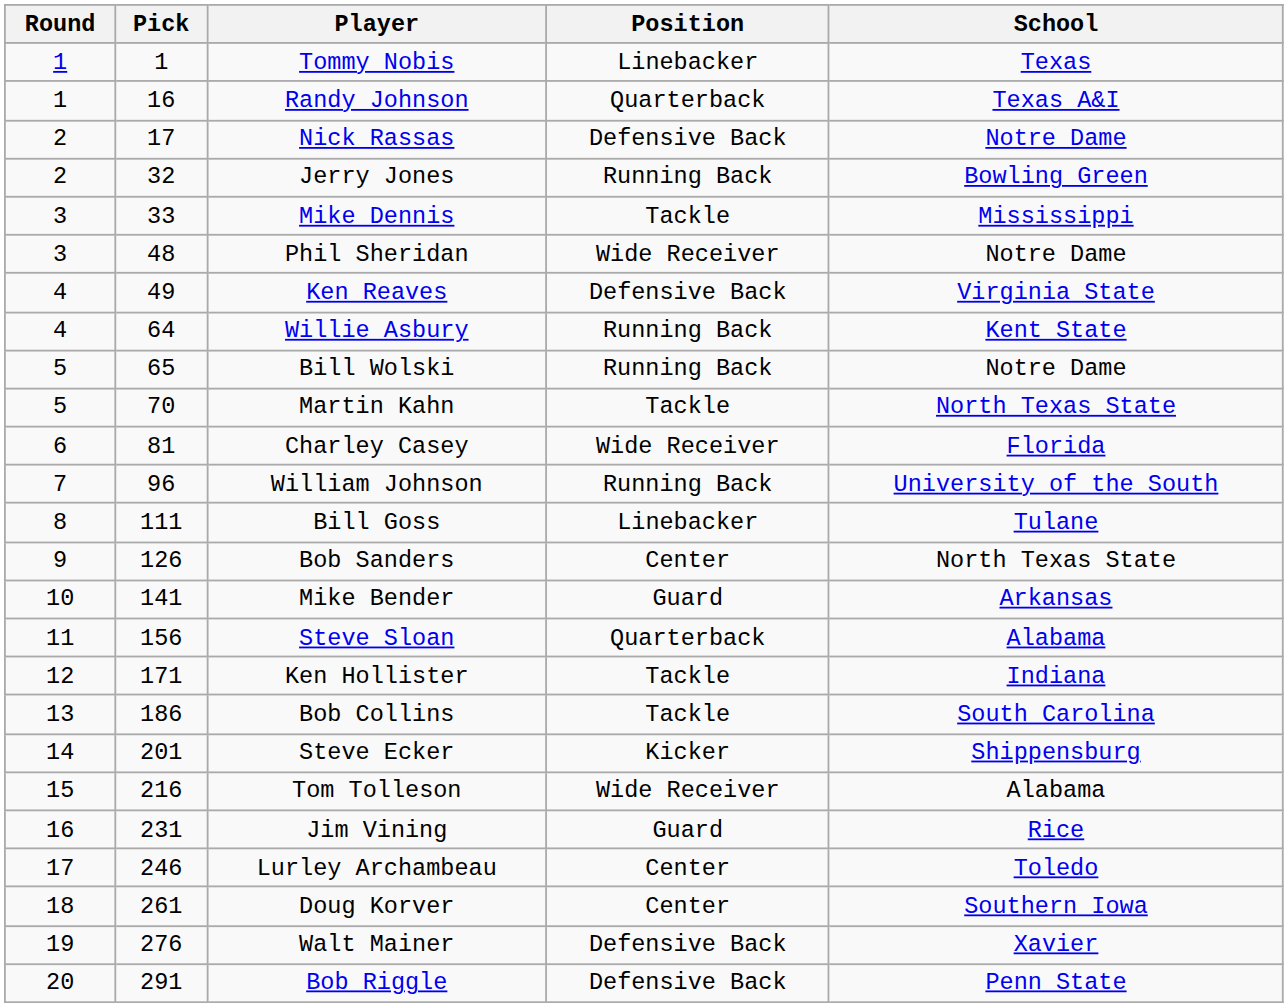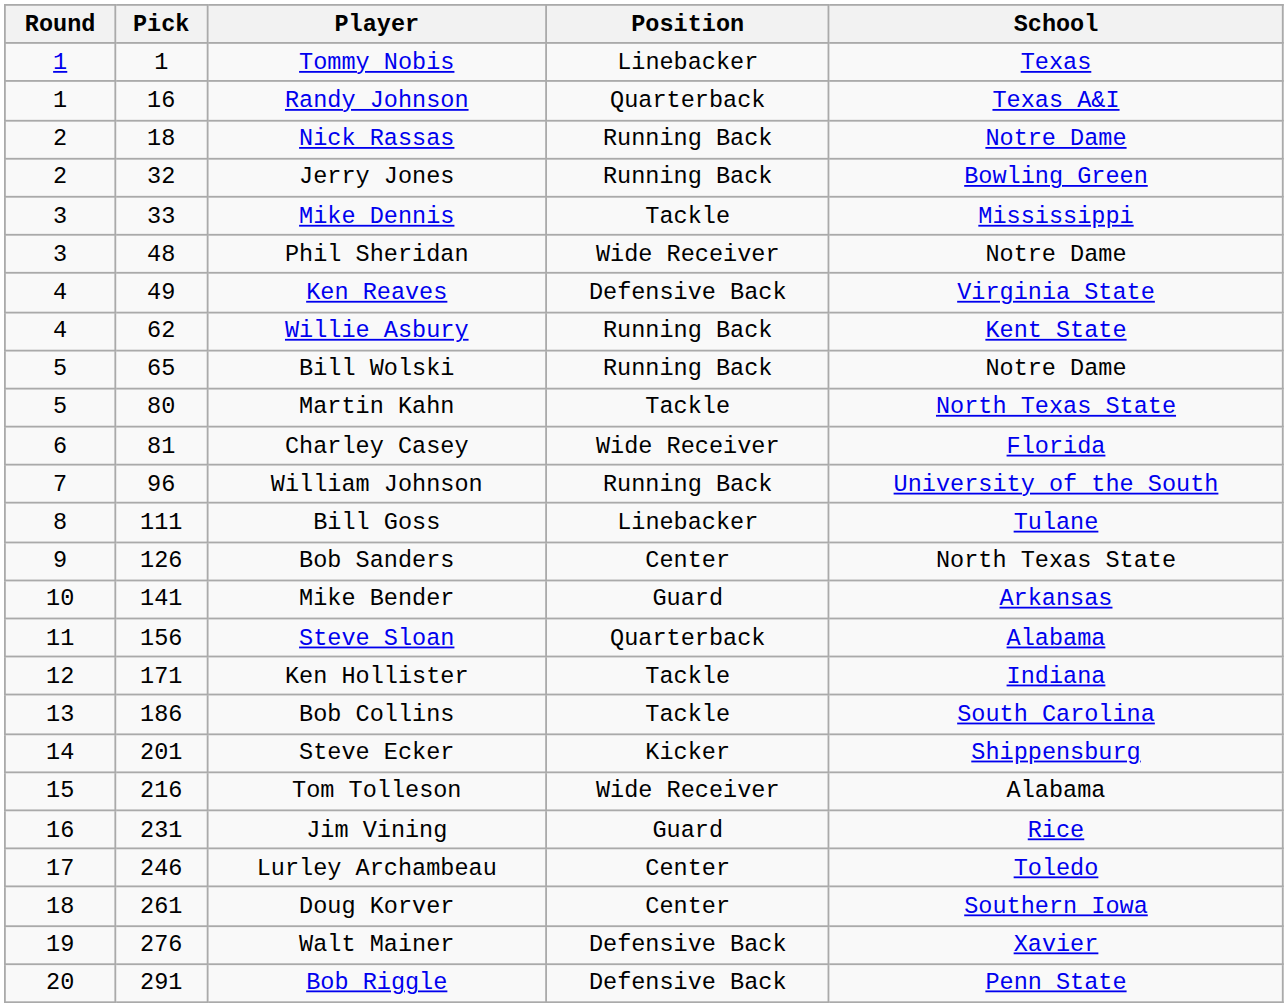(161, 139) 17 -> (161, 139) 18
(688, 139) Defensive Back -> (688, 139) Running Back
(161, 331) 64 -> (161, 331) 62
(161, 408) 70 -> (161, 408) 80
